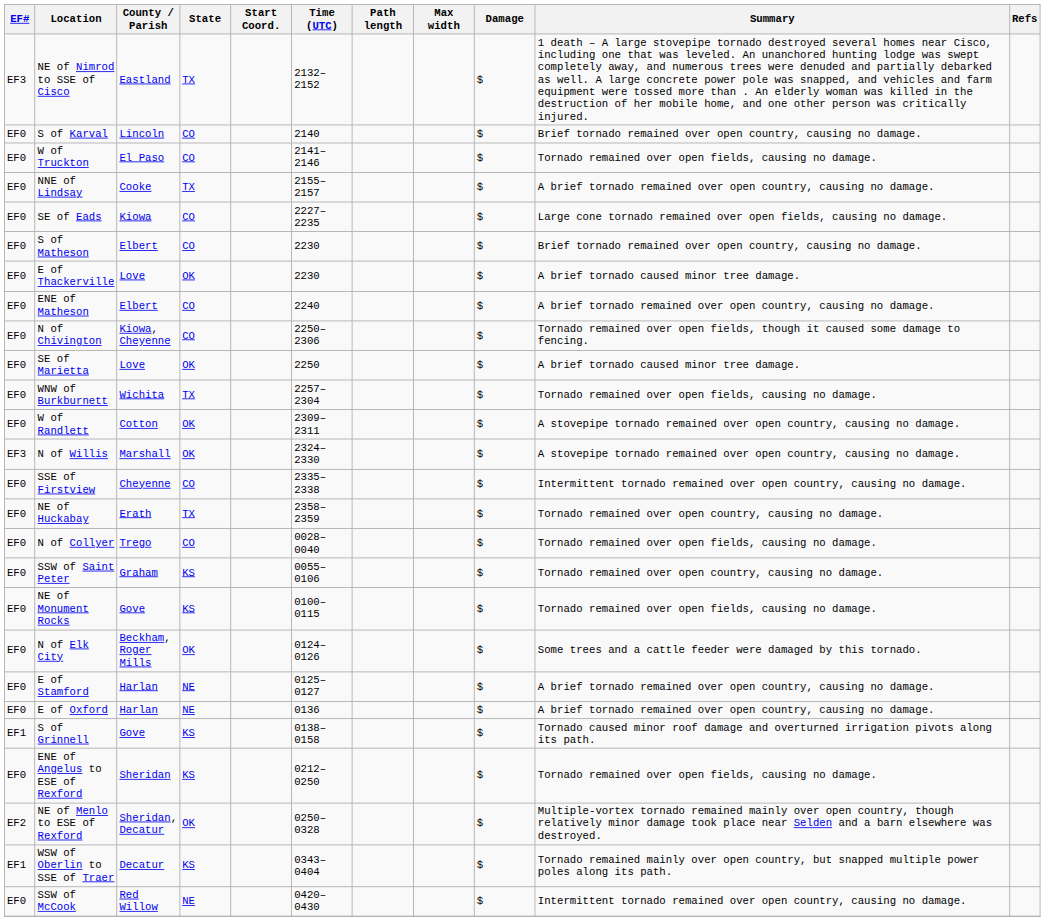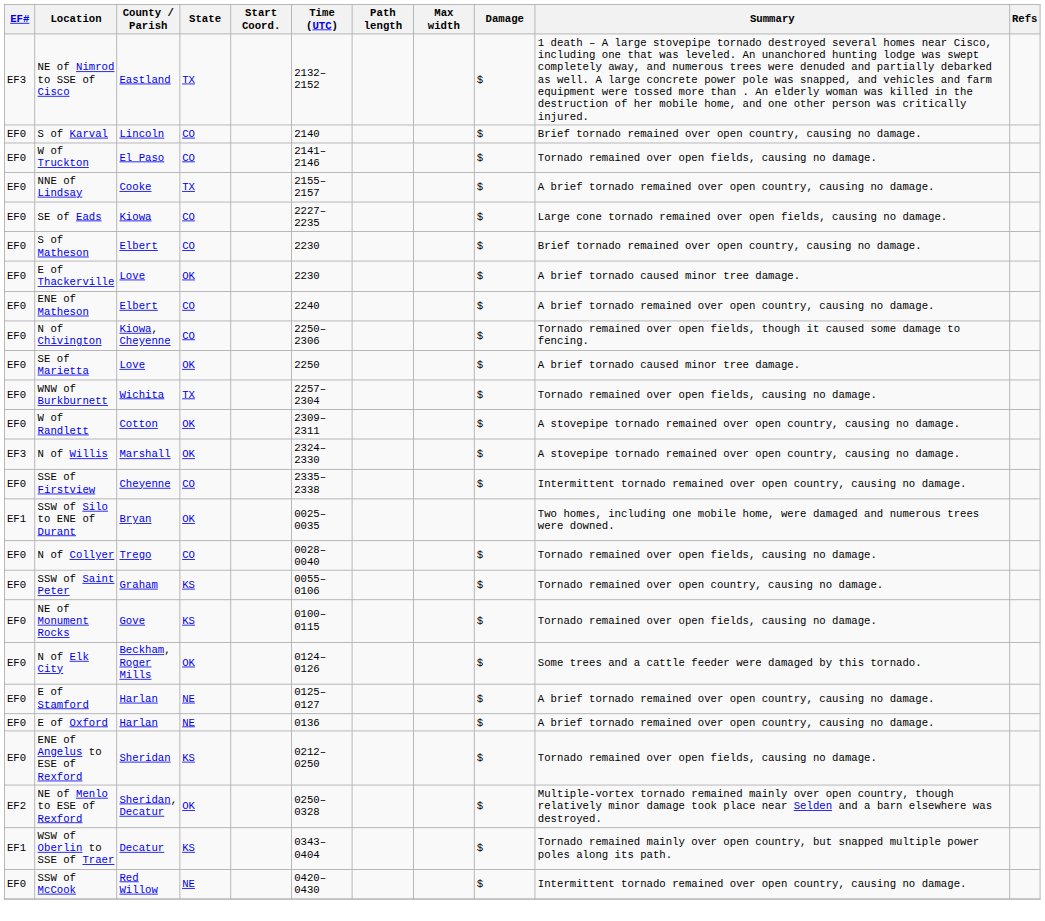- row: (63, 514)
+ row: (73, 520)
- row: (63, 734)
